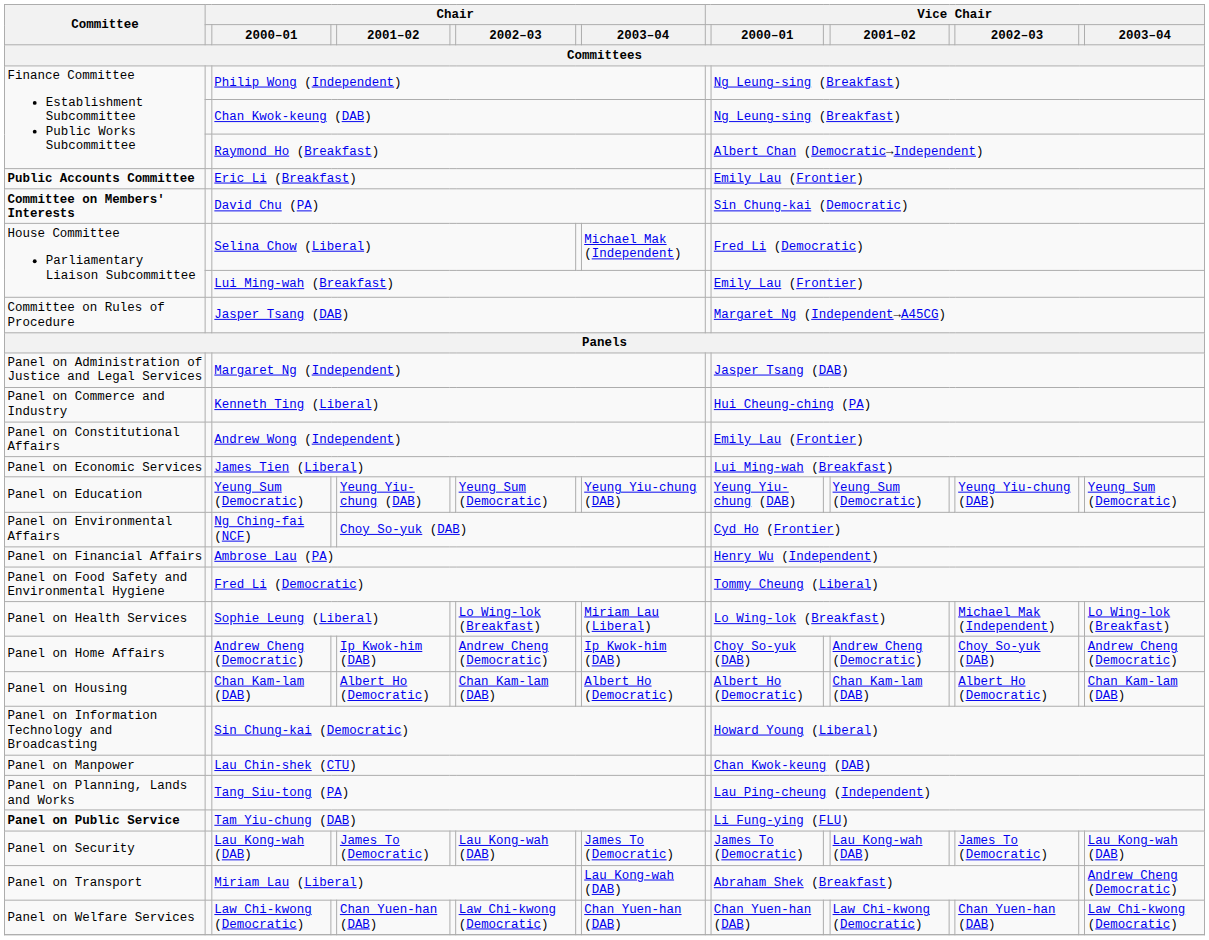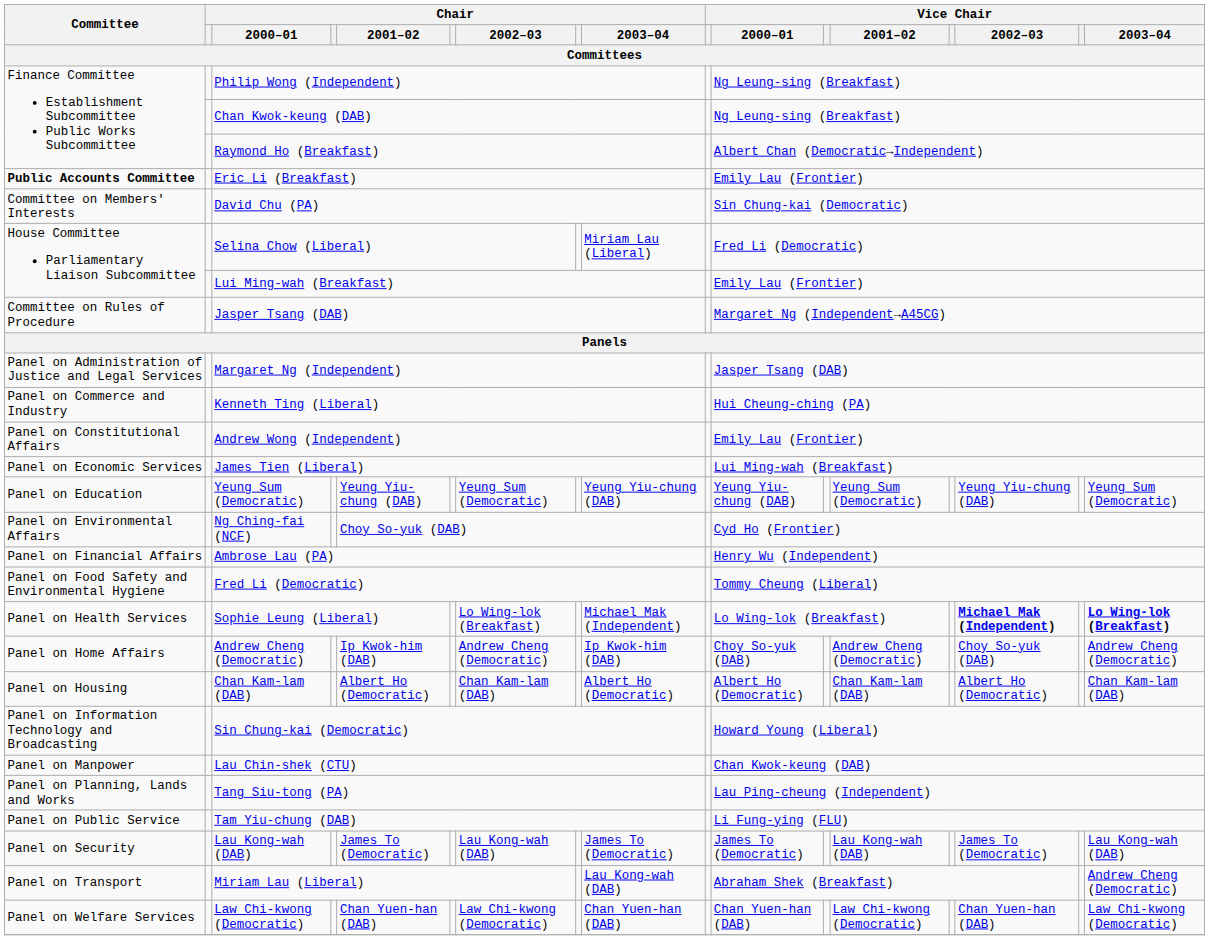(86, 206) bold -> (86, 206) normal
(633, 247) Michael Mak (Independent) -> (622, 247) Miriam Lau (Liberal)
(622, 619) Miriam Lau (Liberal) -> (633, 619) Michael Mak (Independent)
(1007, 619) normal -> (1007, 619) bold
(1129, 619) normal -> (1129, 619) bold
(94, 820) bold -> (94, 820) normal
